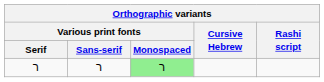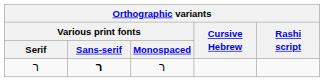(99, 67) normal -> (99, 67) bold
(162, 67) lightgreen background -> (162, 67) no background
